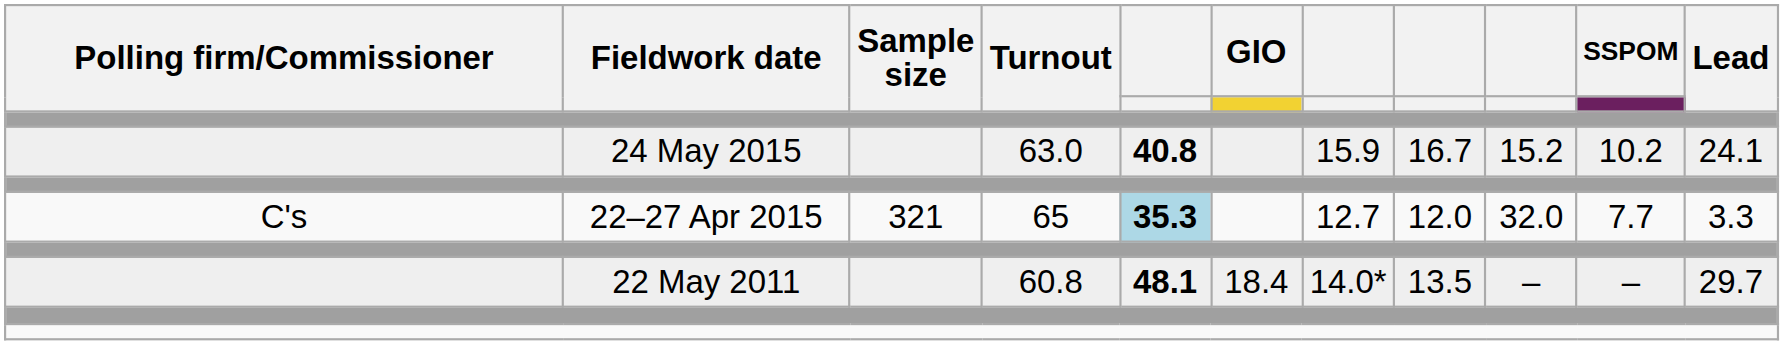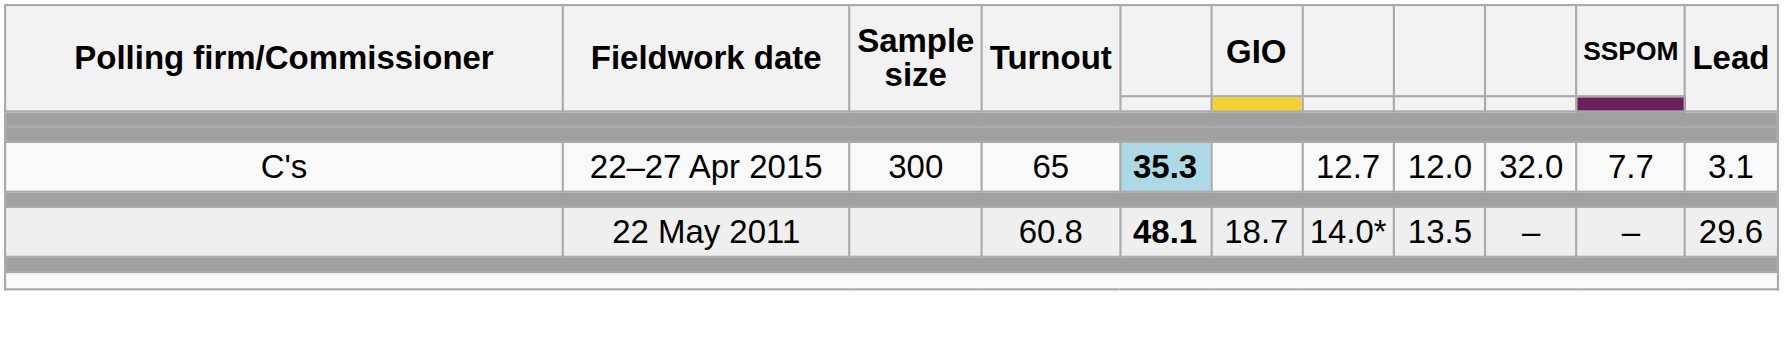- row: (706, 151)
(916, 216) 321 -> (916, 166) 300
(1731, 216) 3.3 -> (1731, 166) 3.1
(1256, 282) 18.4 -> (1256, 232) 18.7
(1731, 282) 29.7 -> (1731, 232) 29.6
